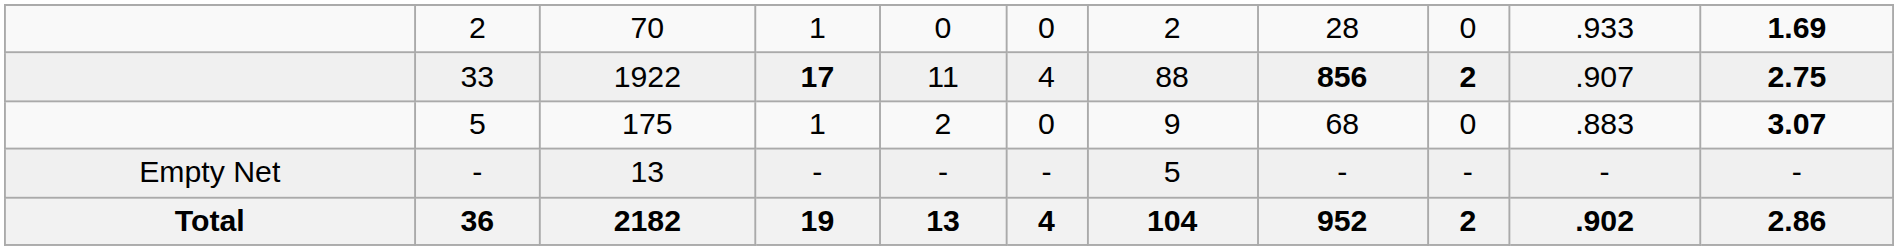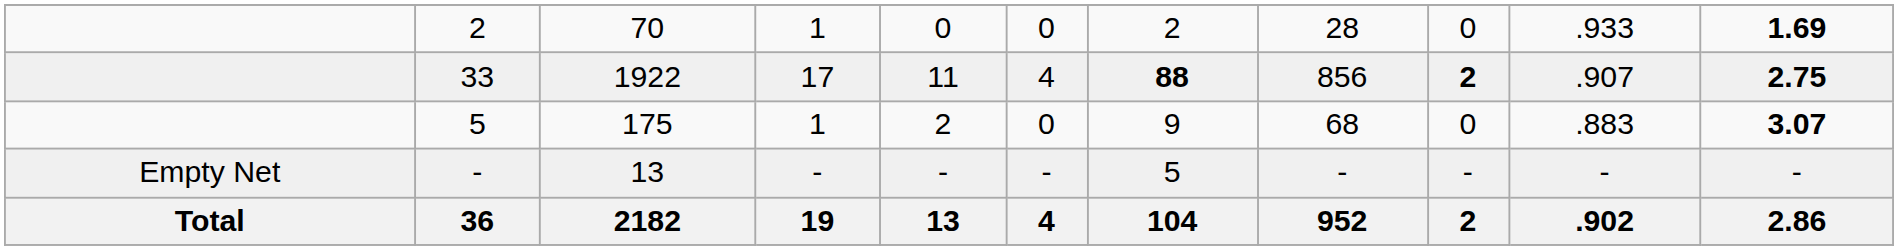(817, 76) bold -> (817, 76) normal
(1172, 76) normal -> (1172, 76) bold
(1342, 76) bold -> (1342, 76) normal
